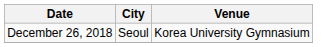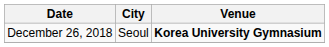(232, 33) normal -> (238, 33) bold
